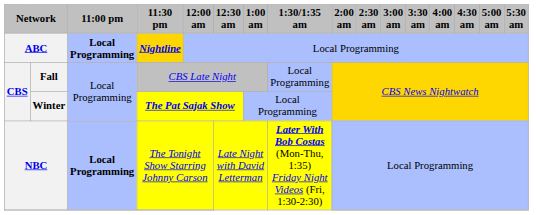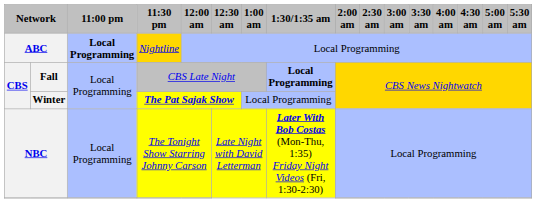(160, 48) bold -> (159, 48) normal
(300, 77) normal -> (301, 77) bold
(102, 165) bold -> (102, 153) normal
